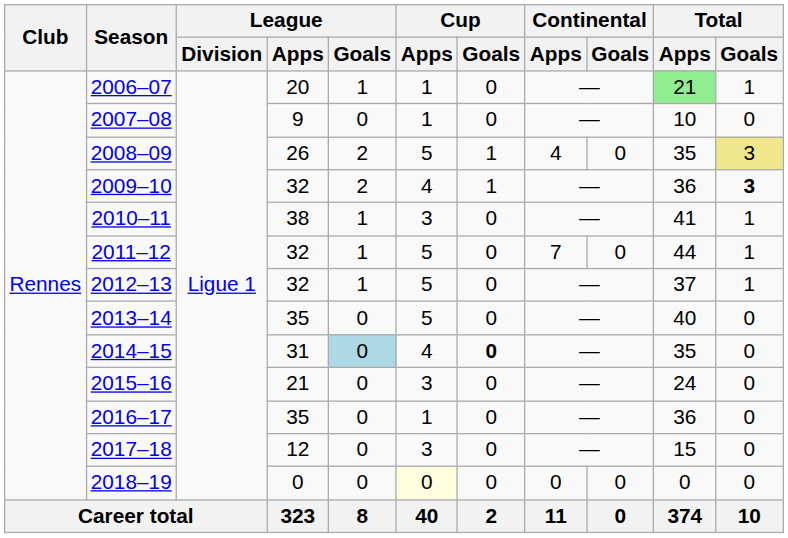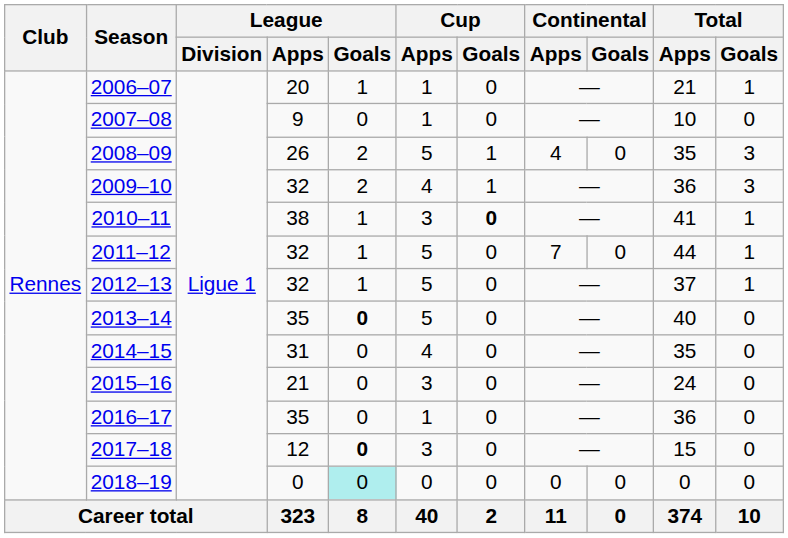(685, 86) lightgreen background -> (685, 86) no background
(749, 152) khaki background -> (749, 152) no background
(749, 185) bold -> (749, 185) normal
(491, 218) normal -> (491, 218) bold
(362, 317) normal -> (362, 317) bold
(362, 350) lightblue background -> (362, 350) no background
(491, 350) bold -> (491, 350) normal
(362, 449) normal -> (362, 449) bold
(362, 482) no background -> (362, 482) paleturquoise background
(427, 482) lightyellow background -> (427, 482) no background
